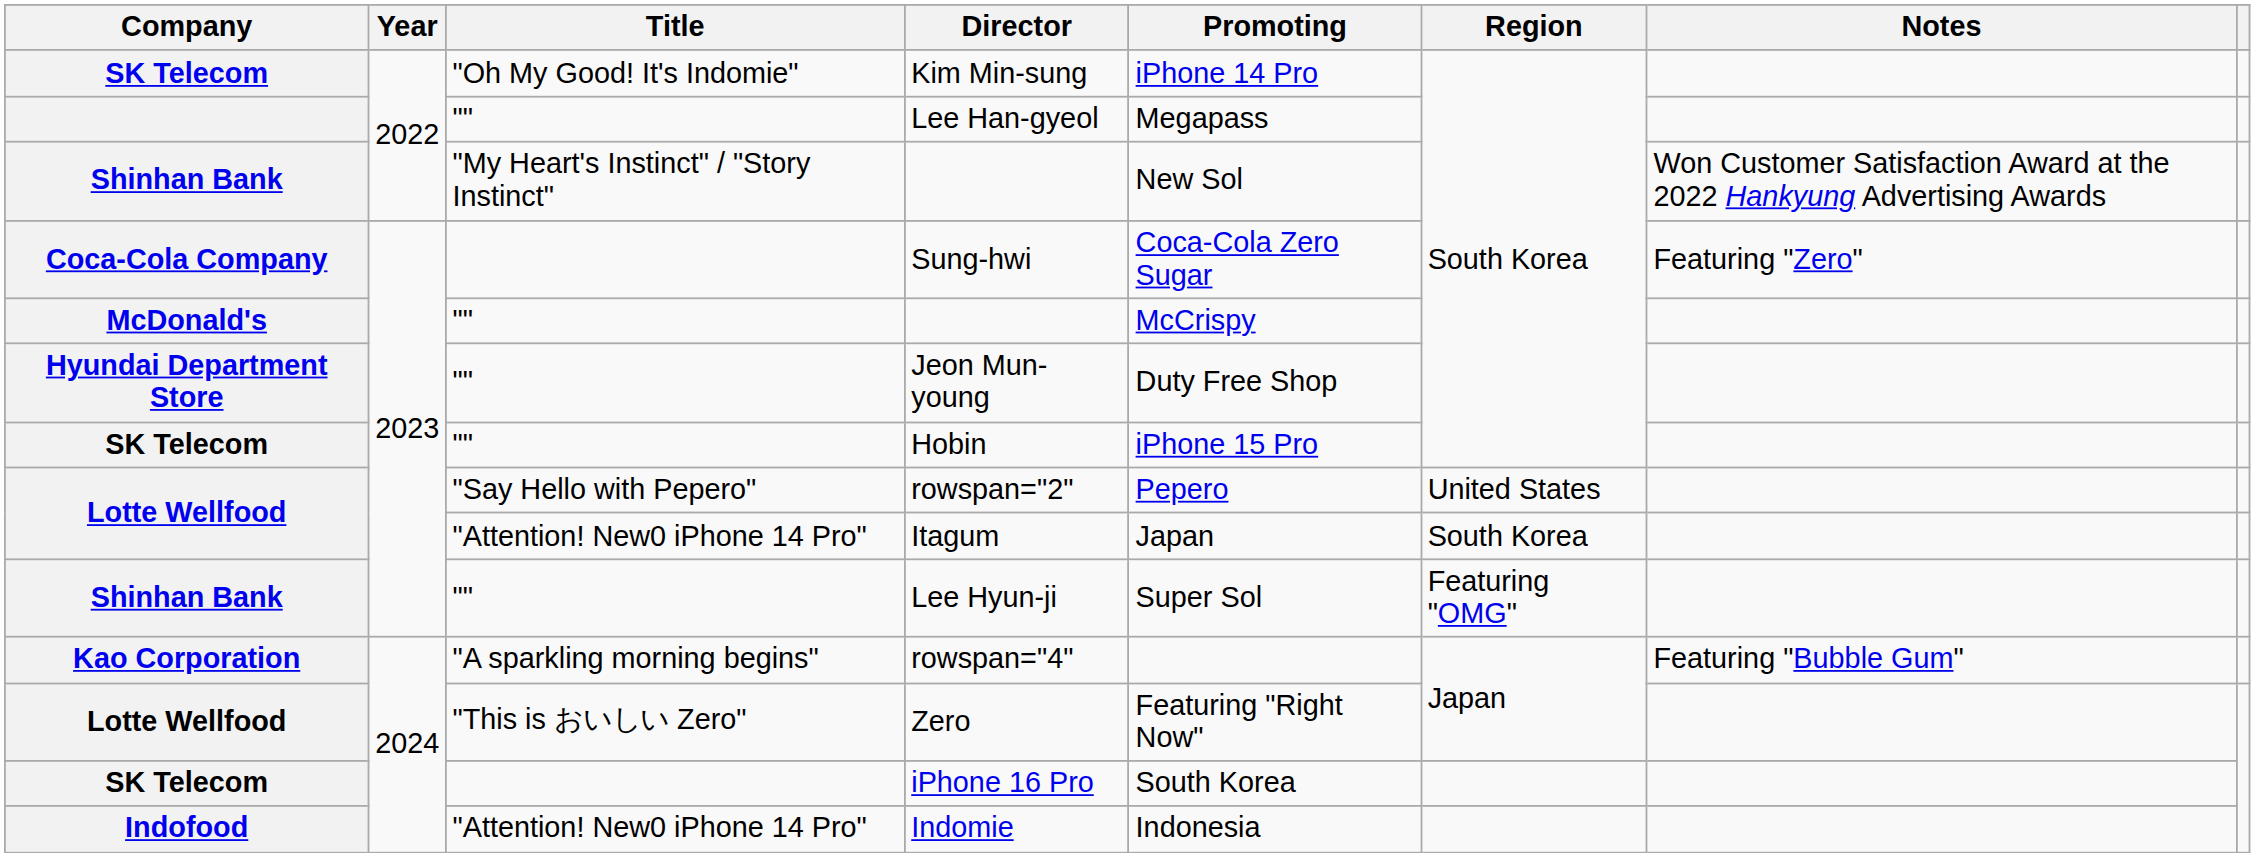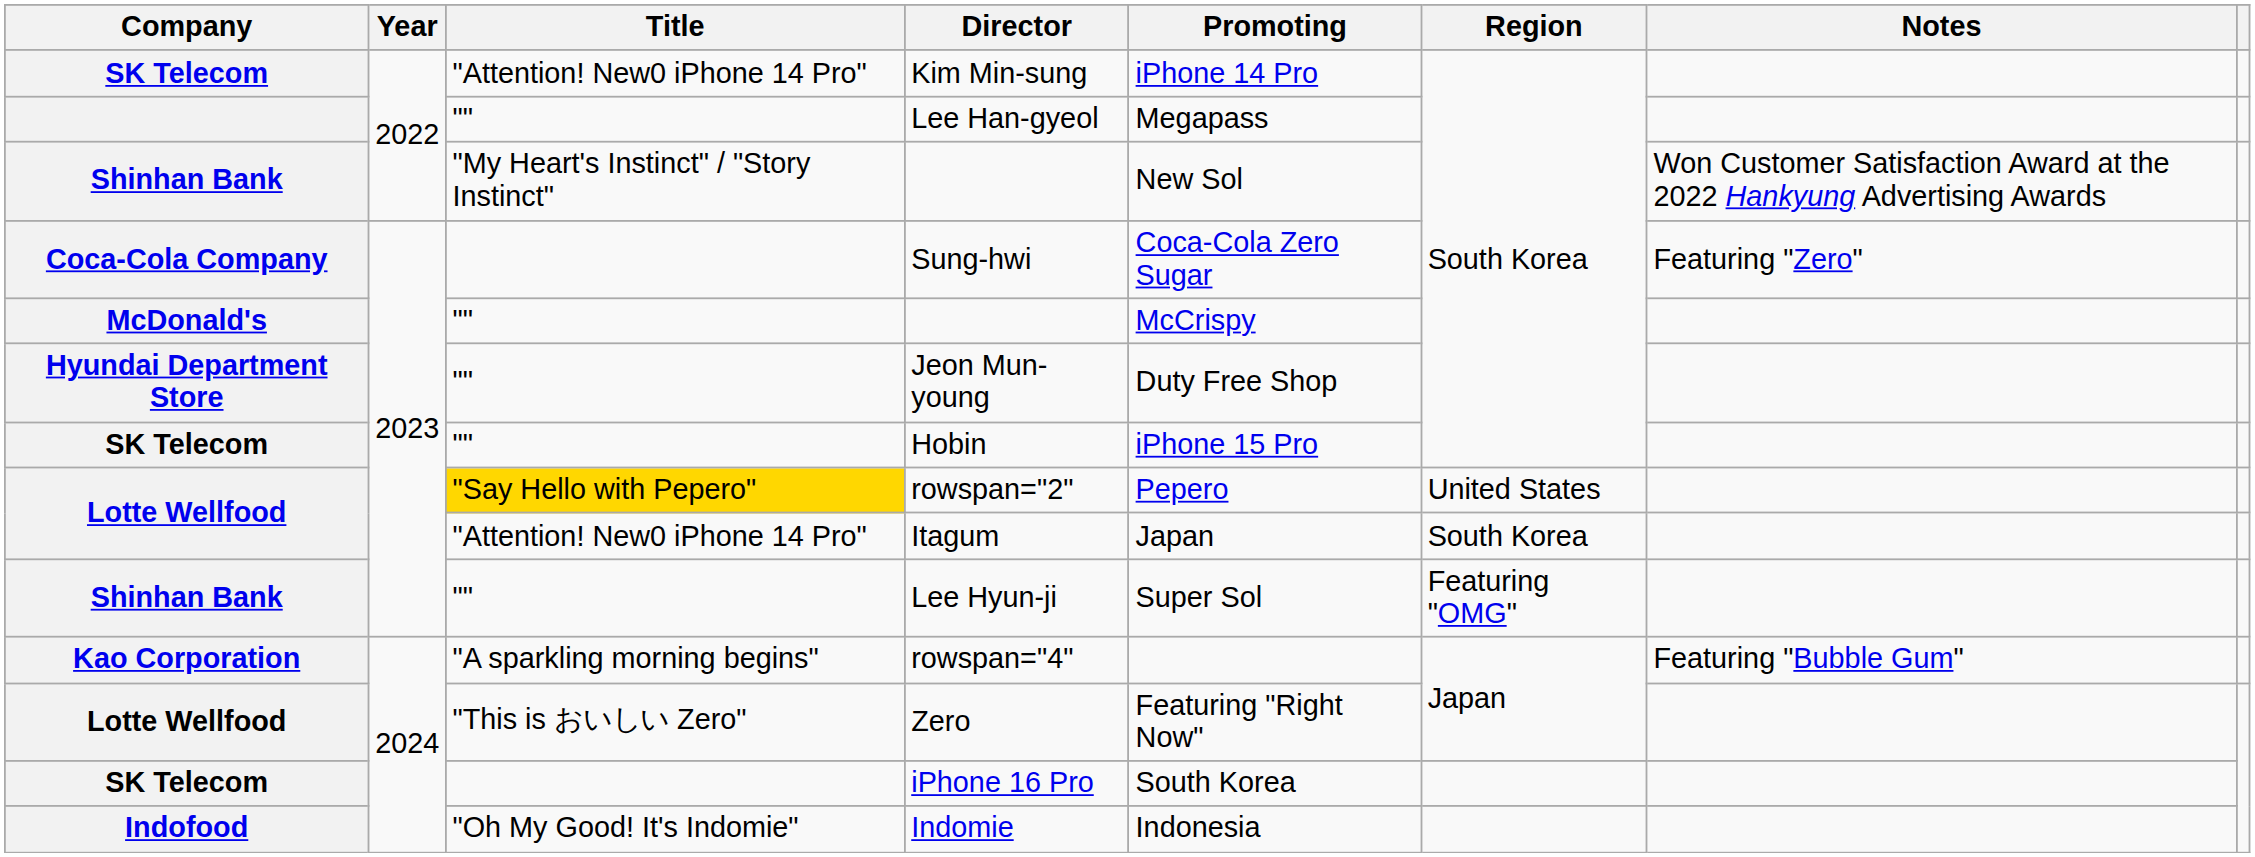(626, 73) "Oh My Good! It's Indomie" -> (660, 73) "Attention! New0 iPhone 14 Pro"
(604, 489) no background -> (604, 489) gold background
(660, 828) "Attention! New0 iPhone 14 Pro" -> (626, 828) "Oh My Good! It's Indomie"
